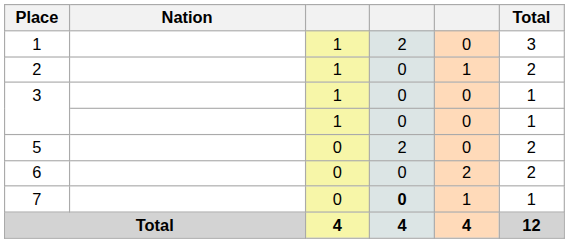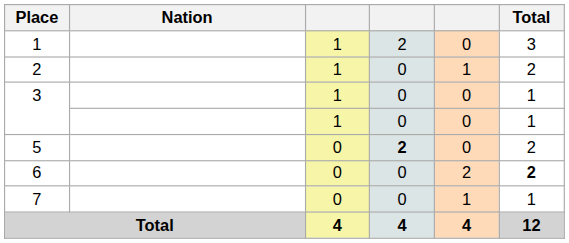(402, 148) normal -> (402, 148) bold
(531, 174) normal -> (531, 174) bold
(402, 199) bold -> (402, 199) normal
